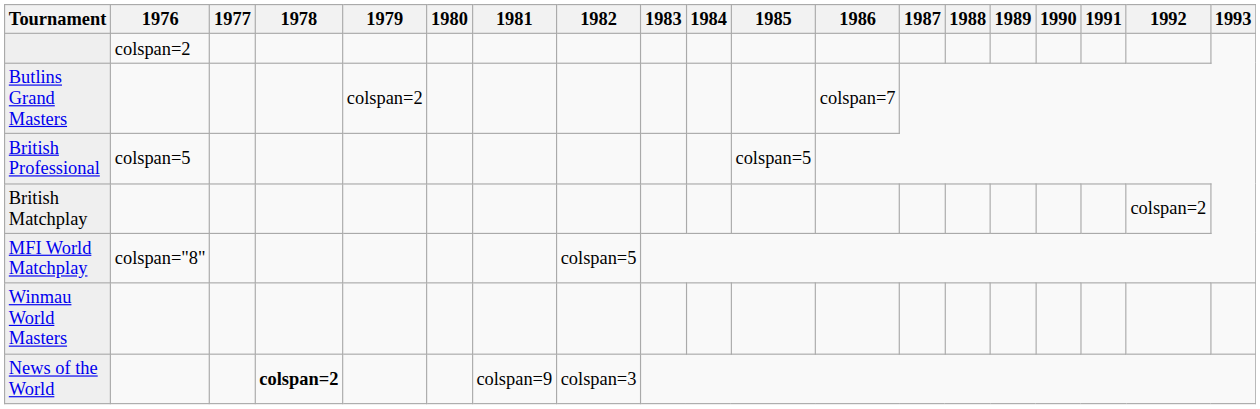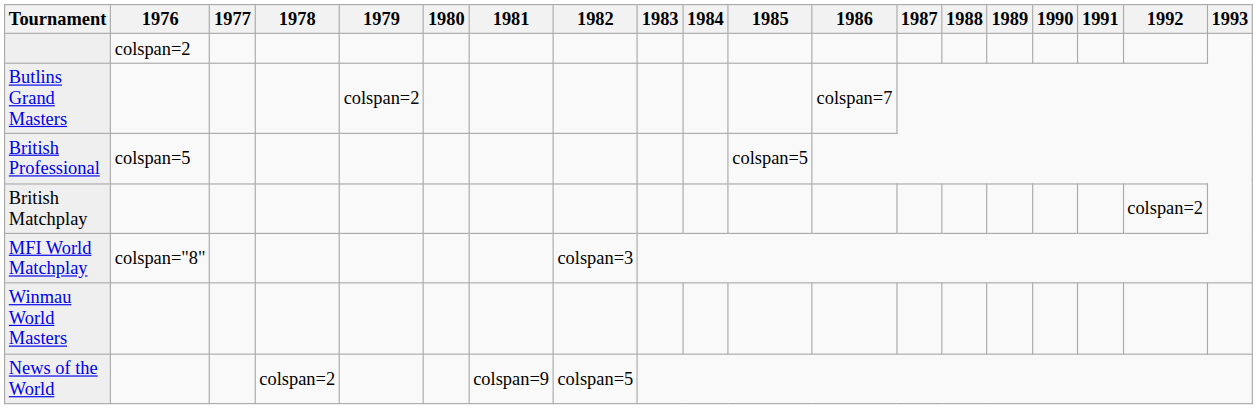(599, 258) colspan=5 -> (595, 258) colspan=3
(299, 378) bold -> (297, 378) normal
(599, 378) colspan=3 -> (595, 378) colspan=5
